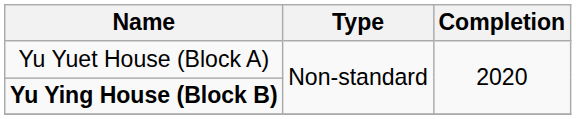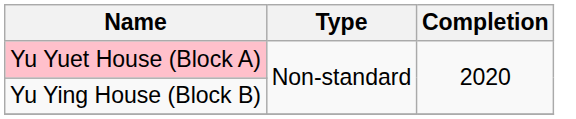(144, 59) no background -> (136, 59) pink background
(144, 95) bold -> (136, 95) normal
